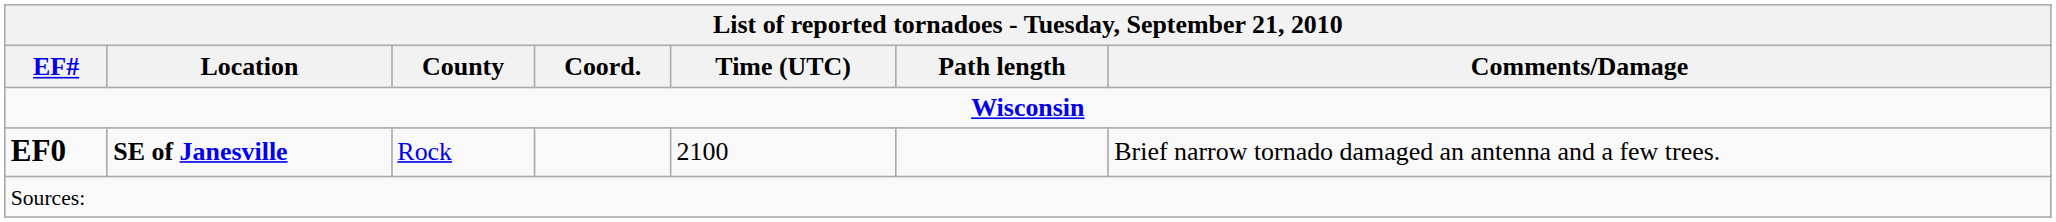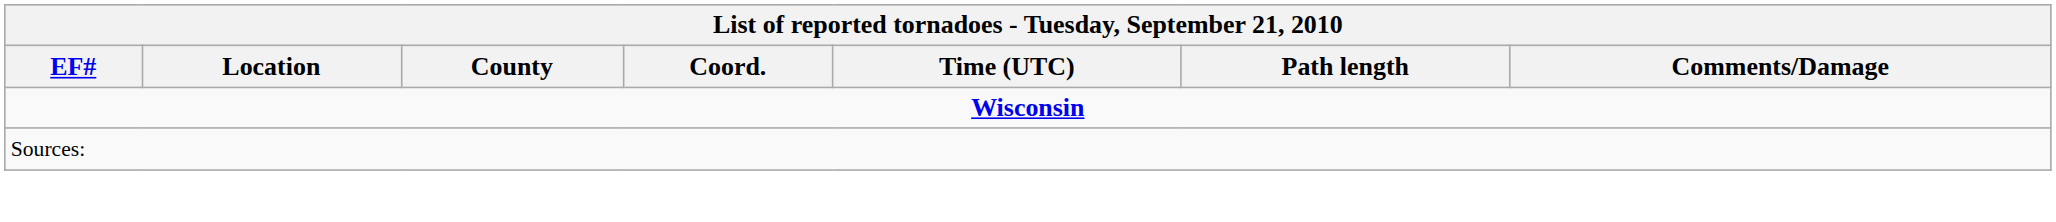- row: (38, 151)
